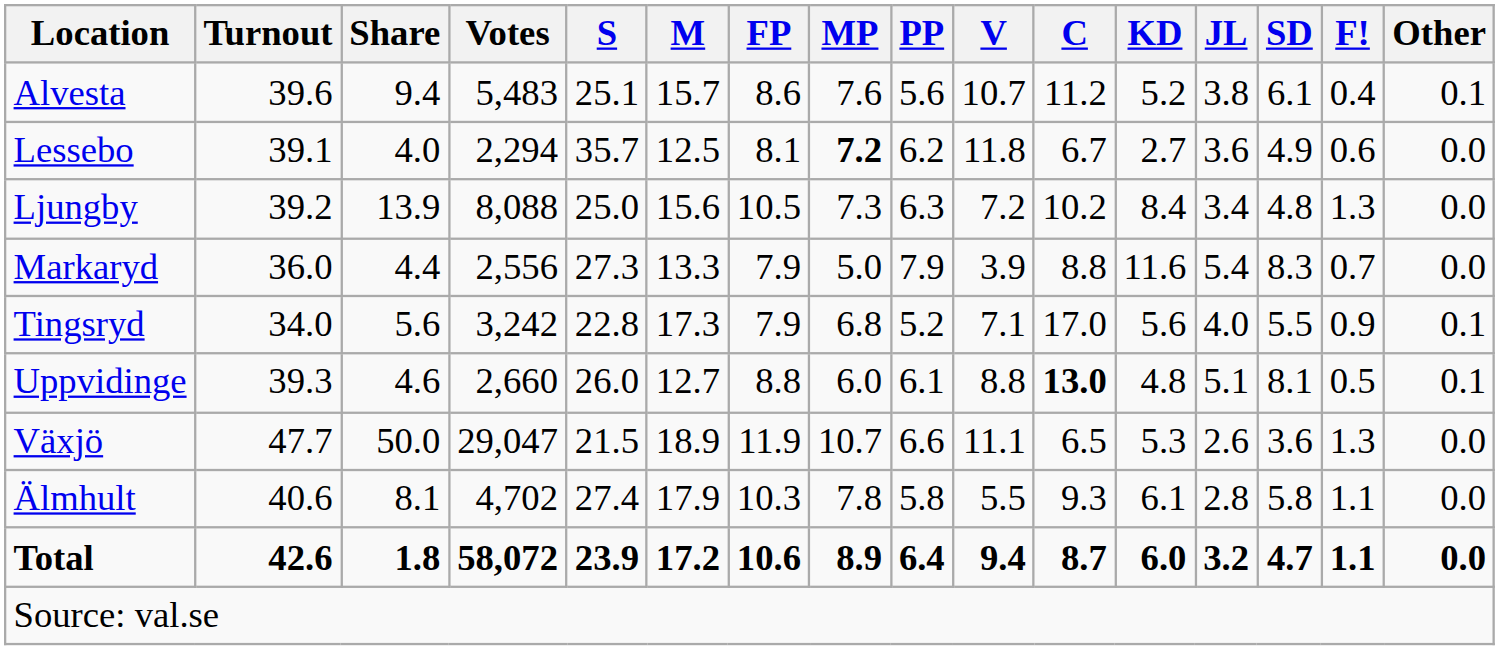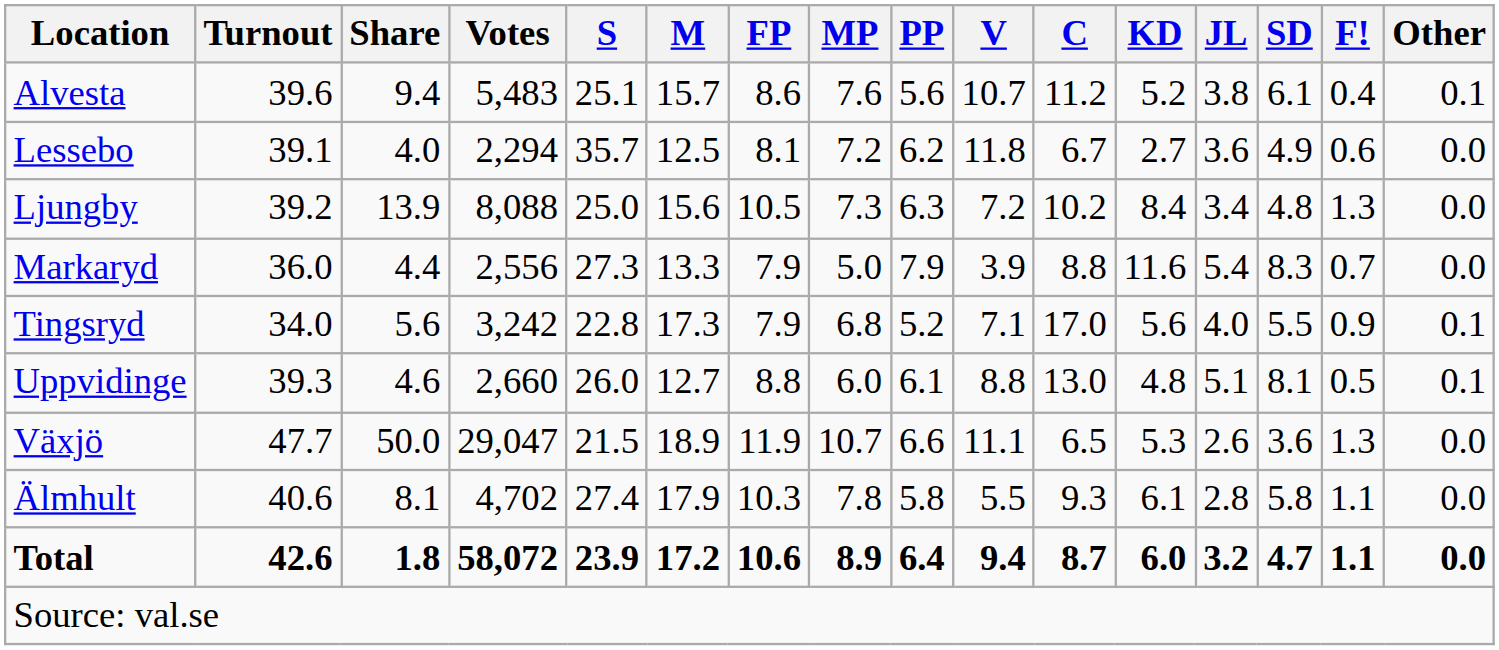(859, 149) bold -> (859, 149) normal
(1075, 382) bold -> (1075, 382) normal
